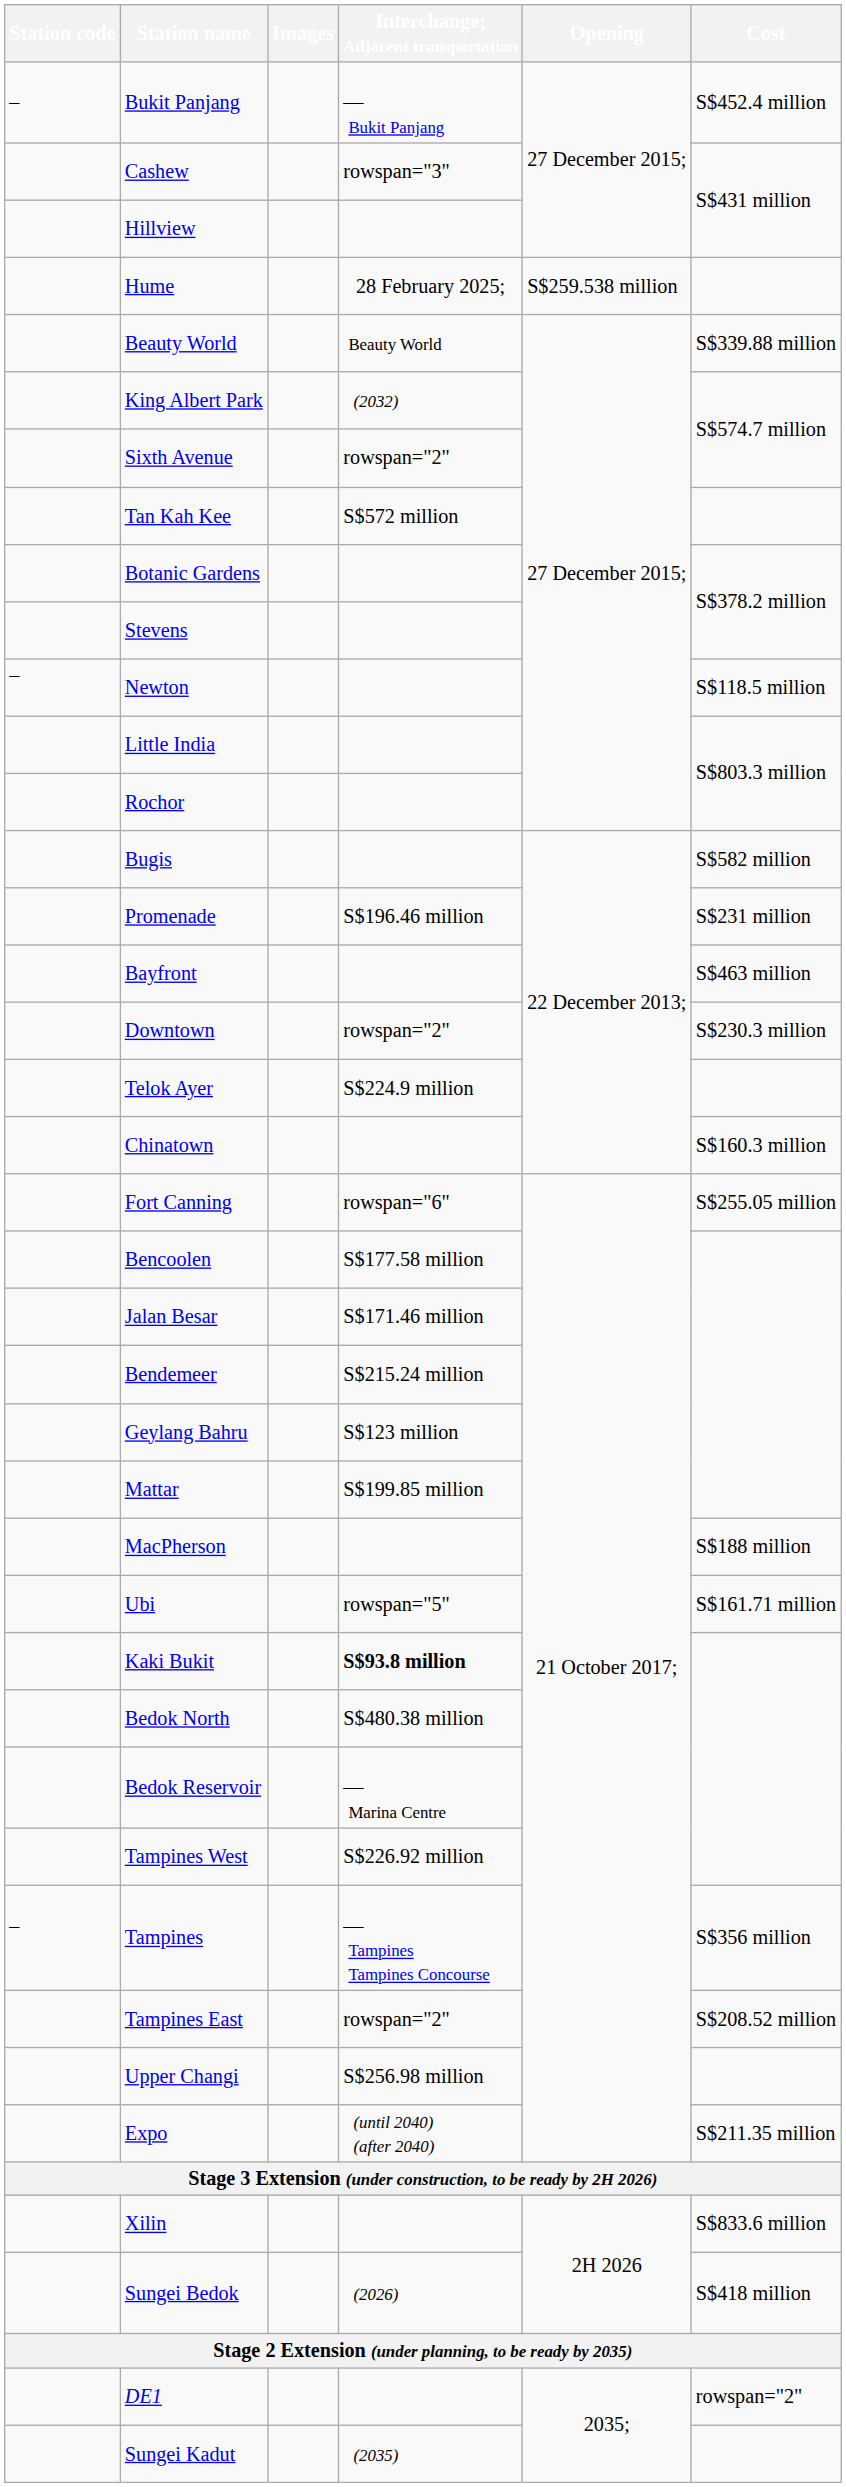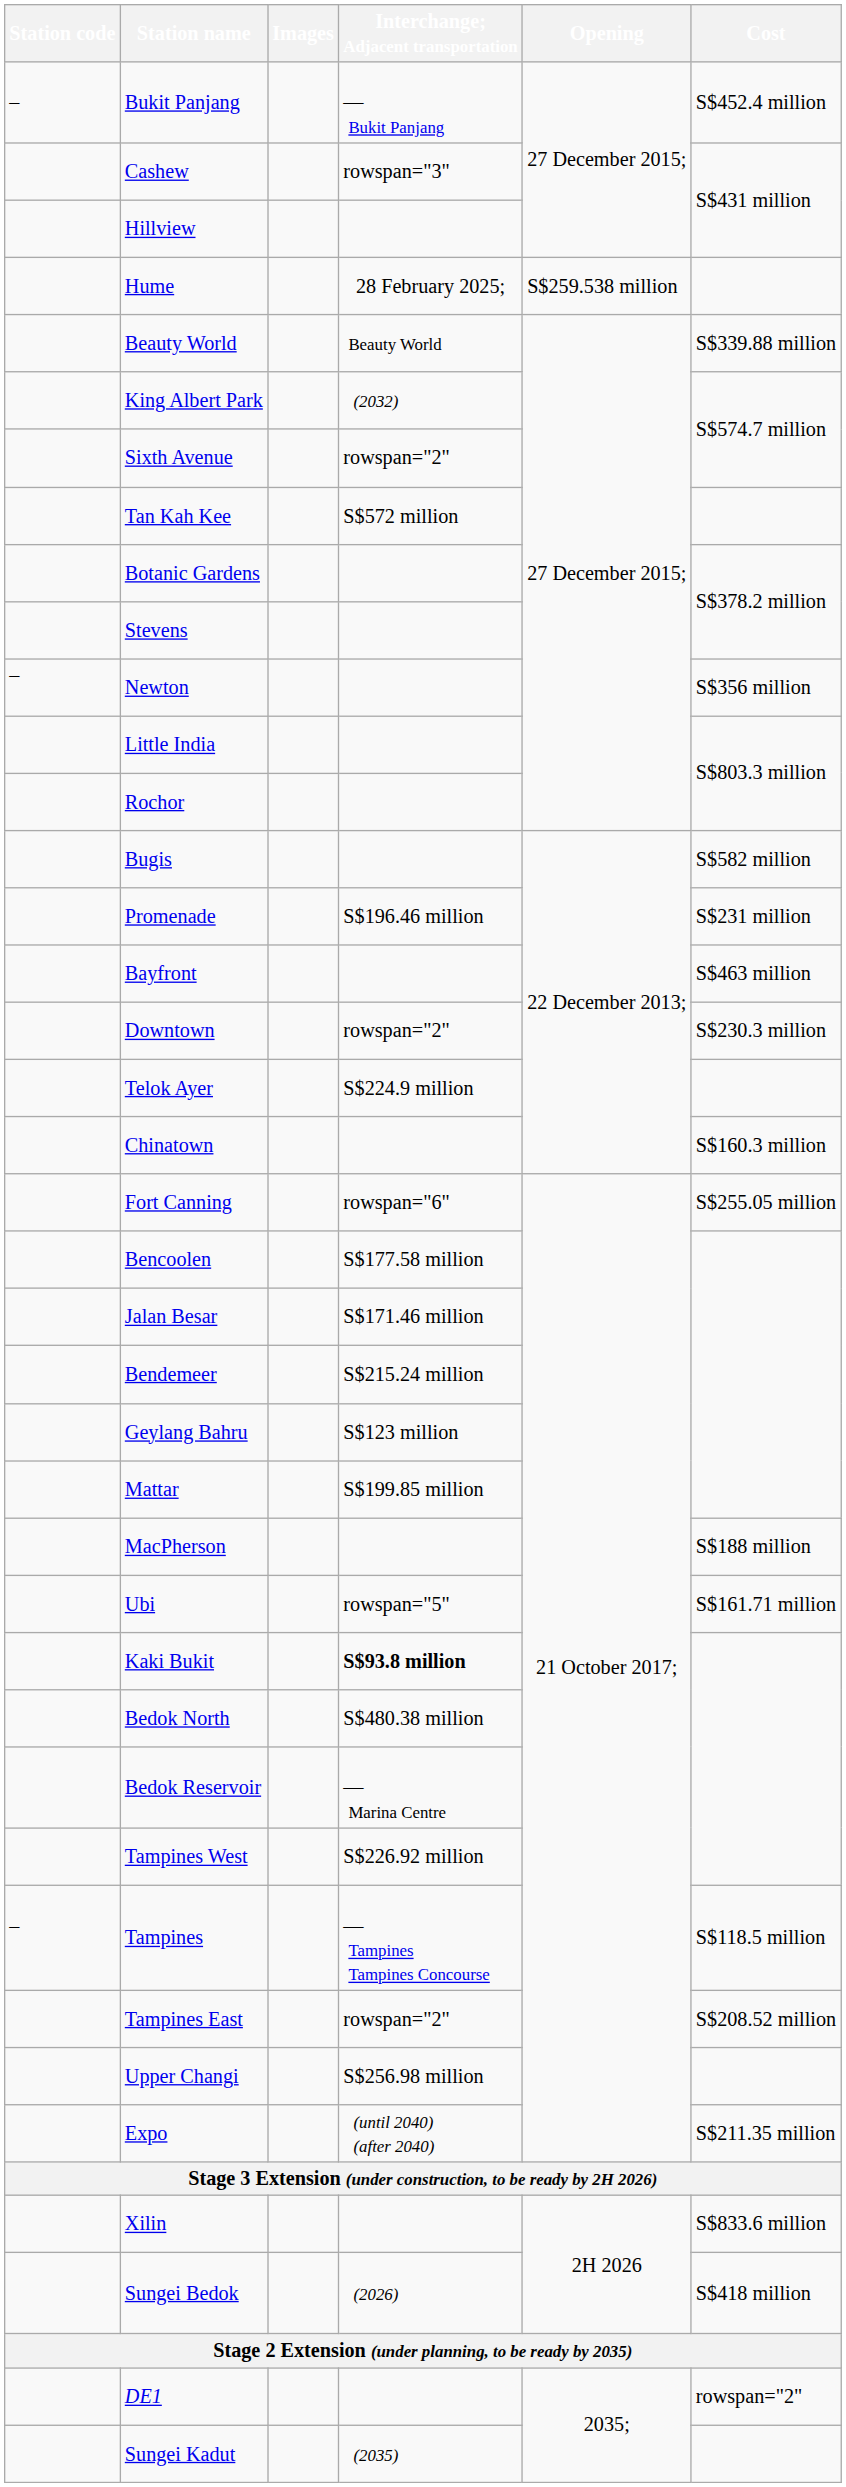(761, 687) S$118.5 million -> (753, 687) S$356 million
(753, 1937) S$356 million -> (761, 1937) S$118.5 million
